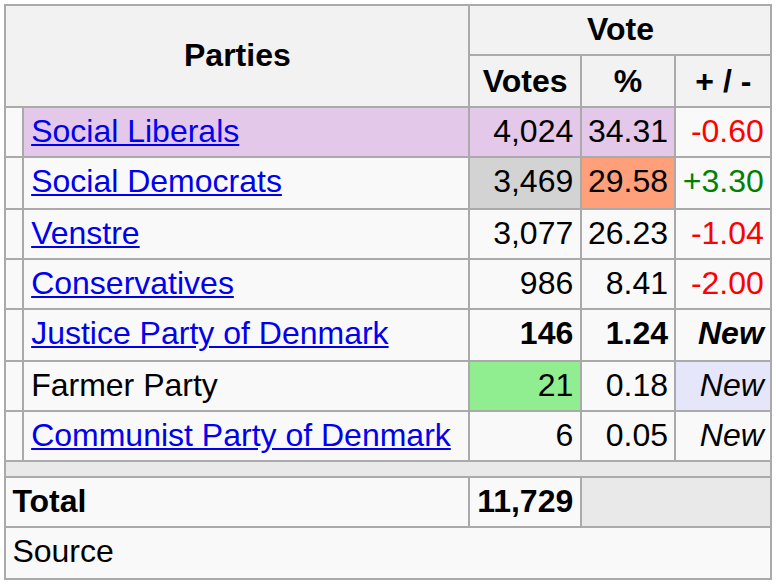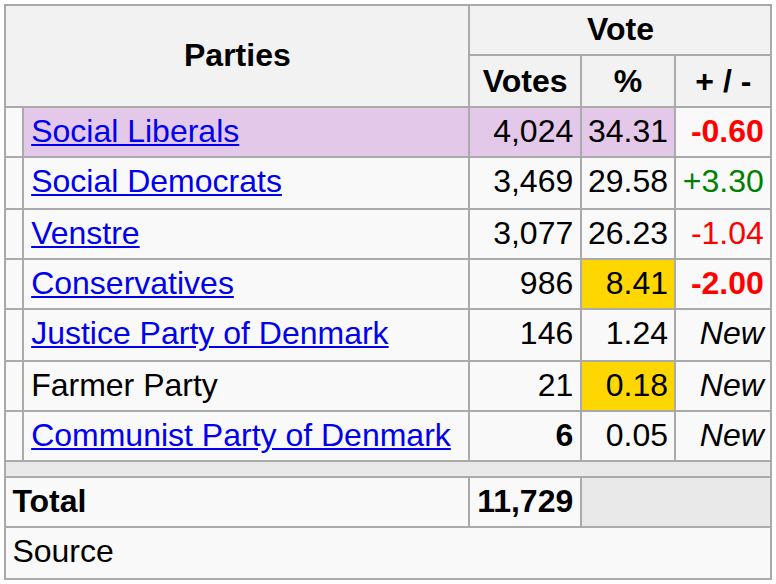(727, 131) normal -> (727, 131) bold
(533, 182) lightgrey background -> (533, 182) no background
(628, 182) lightsalmon background -> (628, 182) no background
(637, 283) no background -> (637, 283) gold background
(727, 283) normal -> (727, 283) bold
(547, 334) bold -> (547, 334) normal
(637, 334) bold -> (637, 334) normal
(731, 334) bold -> (732, 334) normal
(555, 385) lightgreen background -> (555, 385) no background
(637, 385) no background -> (637, 385) gold background
(732, 385) lavender background -> (732, 385) no background
(564, 435) normal -> (564, 435) bold
